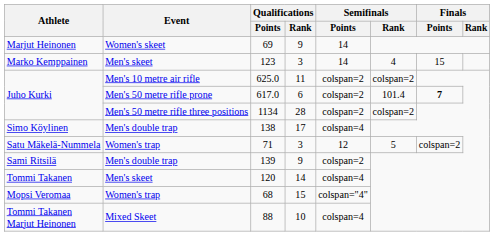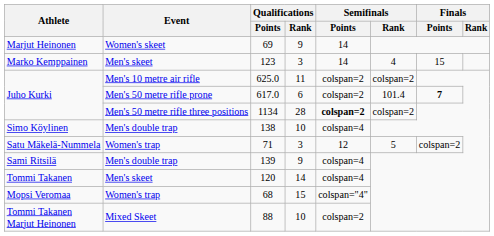(343, 112) normal -> (343, 112) bold
(300, 128) 17 -> (300, 128) 10
(343, 161) colspan=2 -> (343, 161) colspan=4
(343, 217) colspan=4 -> (343, 217) colspan=2
